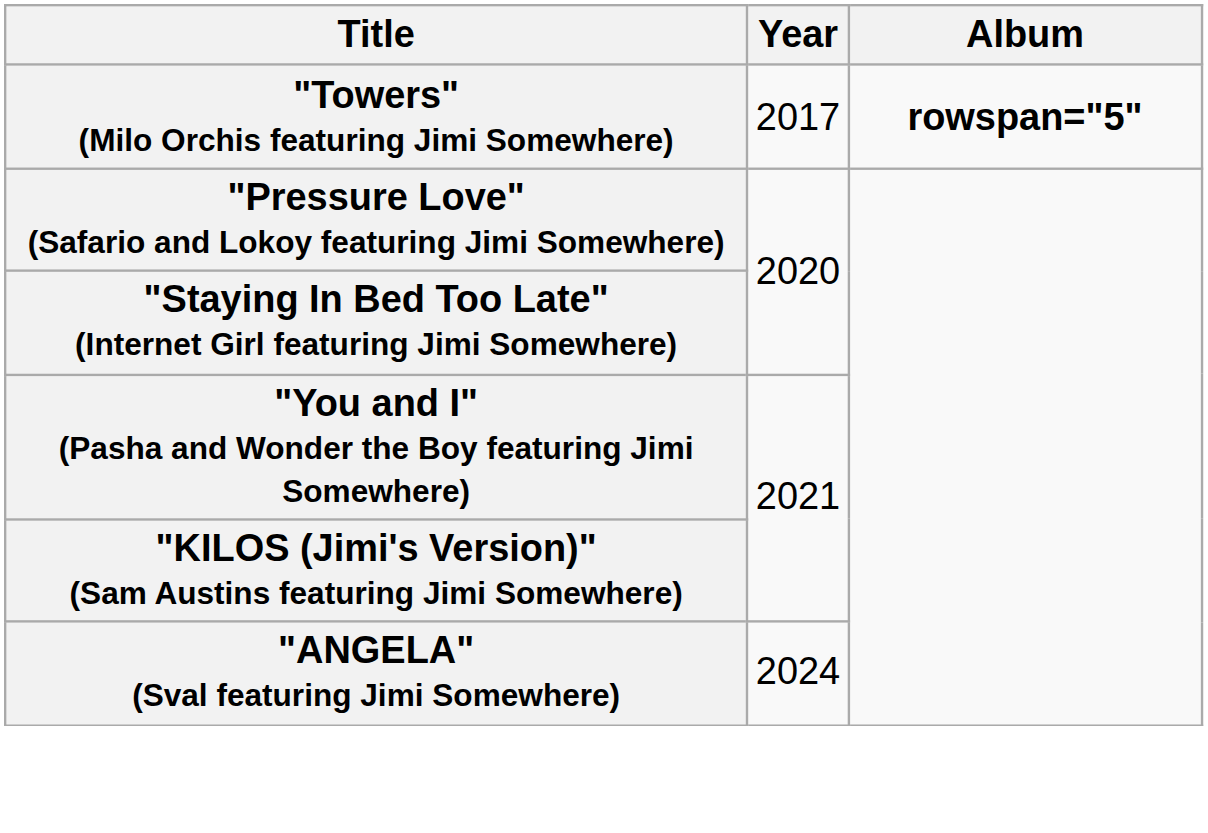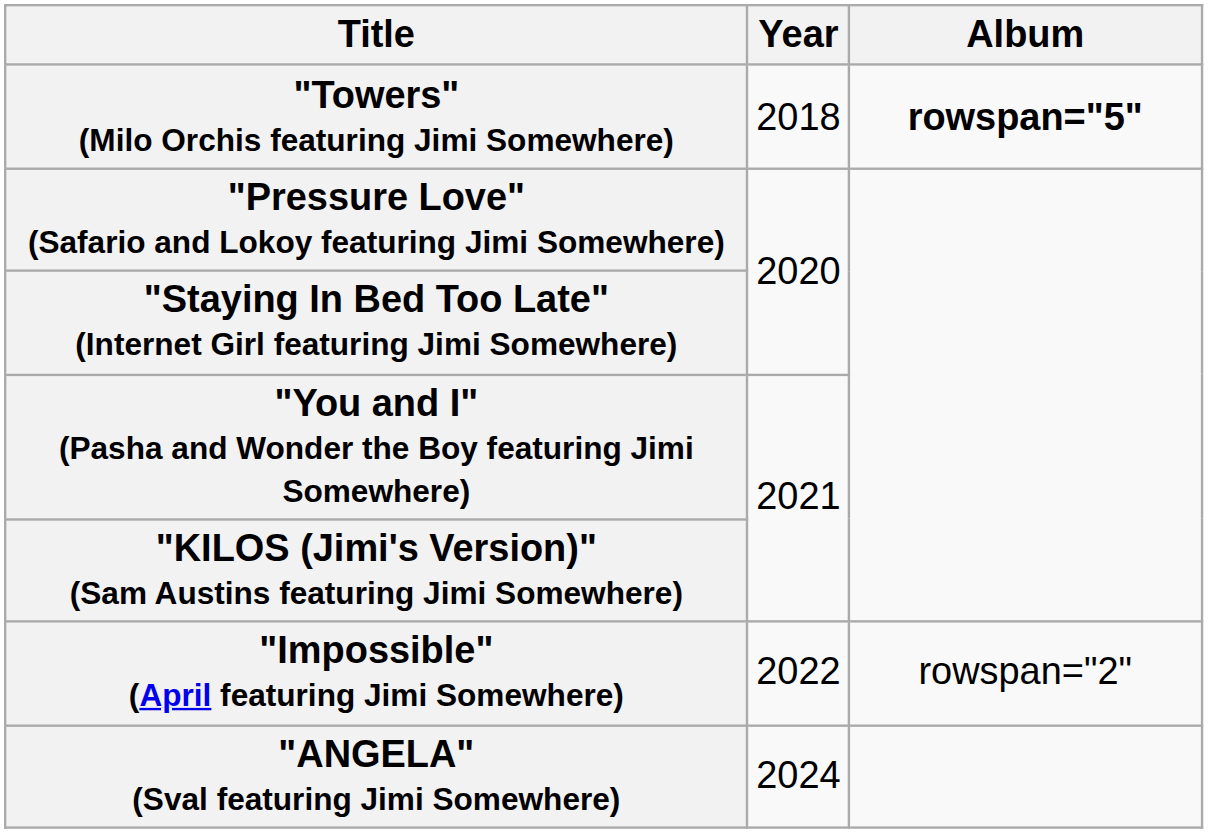(798, 116) 2017 -> (798, 116) 2018
+ row: (376, 672)
